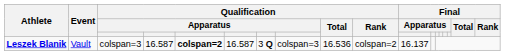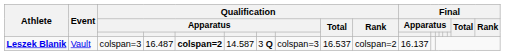(159, 44) 16.587 -> (159, 44) 16.487
(240, 44) 16.587 -> (240, 44) 14.587
(337, 44) 16.536 -> (337, 44) 16.537
